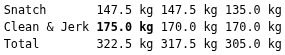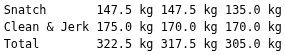(125, 27) bold -> (125, 27) normal
